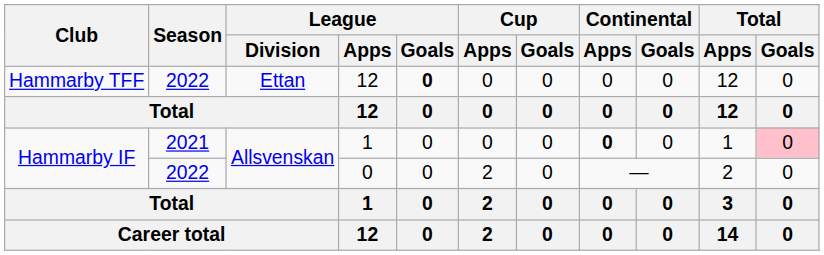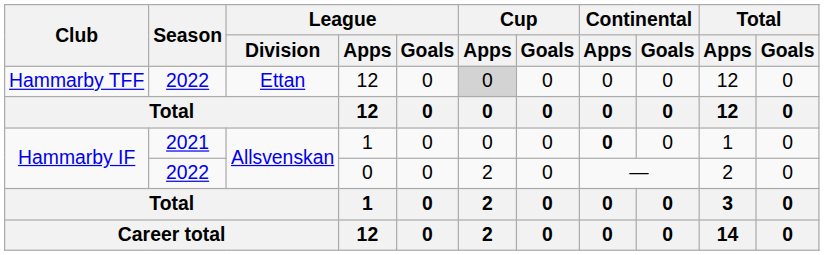(427, 81) bold -> (427, 81) normal
(487, 81) no background -> (487, 81) lightgrey background
(788, 142) pink background -> (788, 142) no background
